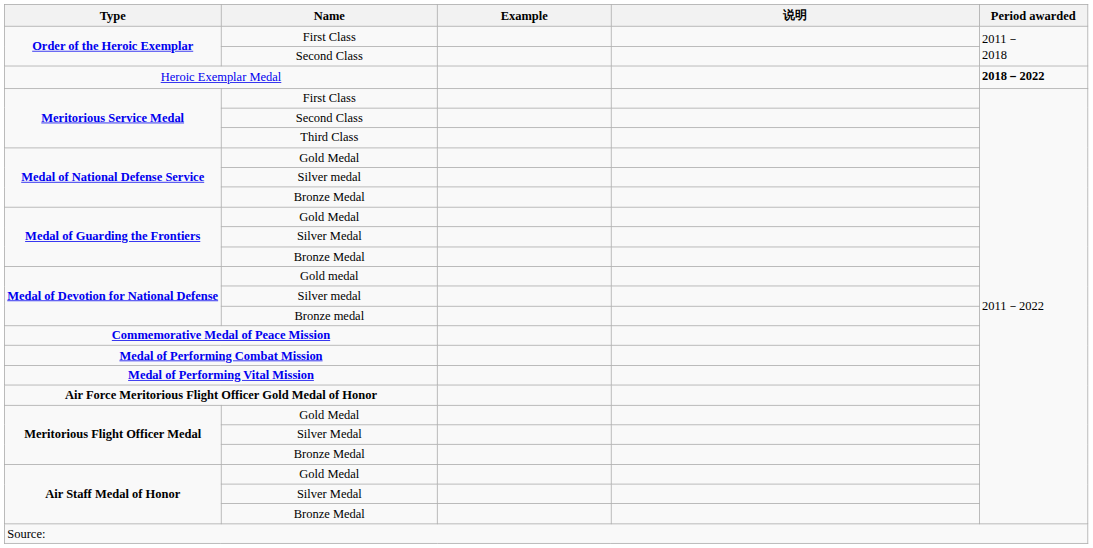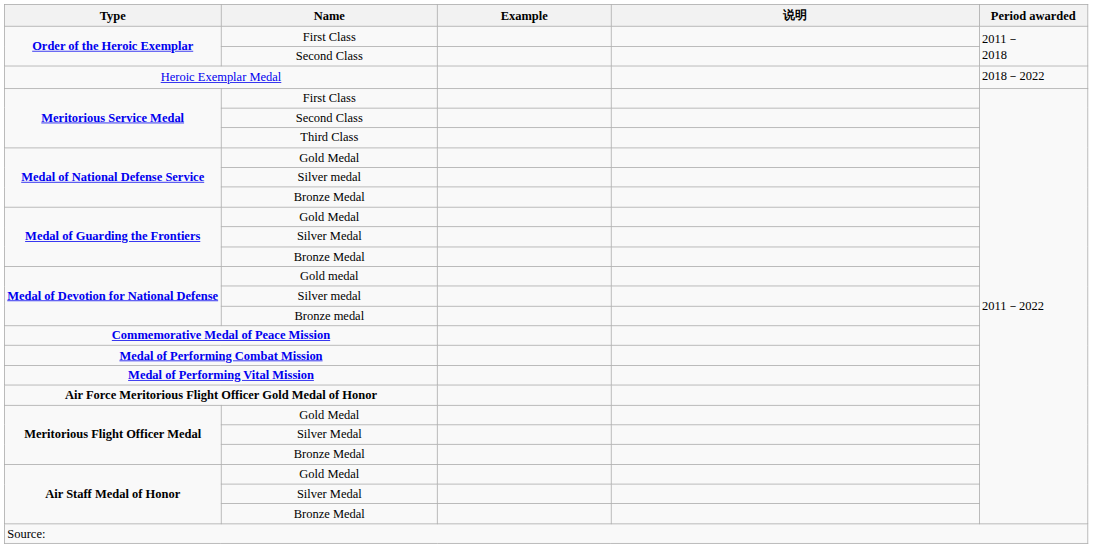(1013, 76) bold -> (1013, 76) normal
